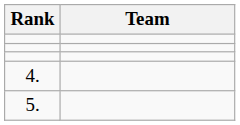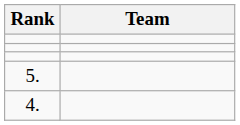(33, 75) 4. -> (33, 75) 5.
(33, 105) 5. -> (33, 105) 4.
